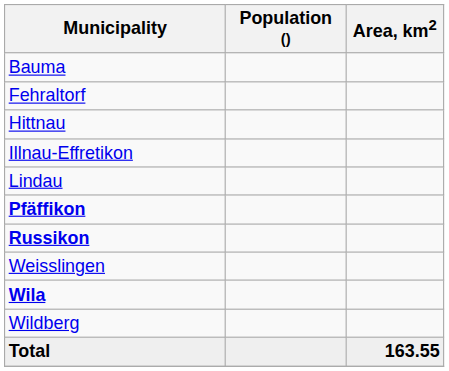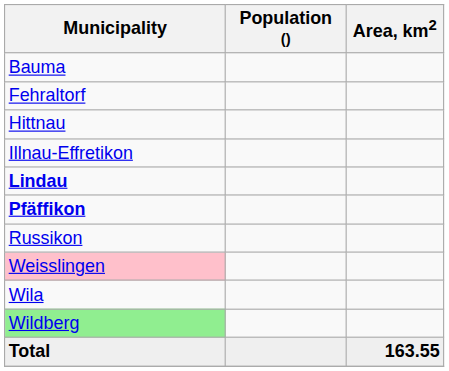(36, 180) normal -> (38, 180) bold
(49, 237) bold -> (46, 237) normal
(57, 266) no background -> (57, 266) pink background
(27, 294) bold -> (26, 294) normal
(44, 323) no background -> (44, 323) lightgreen background
